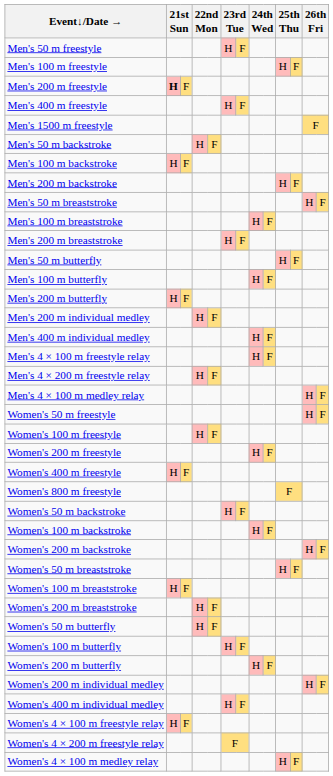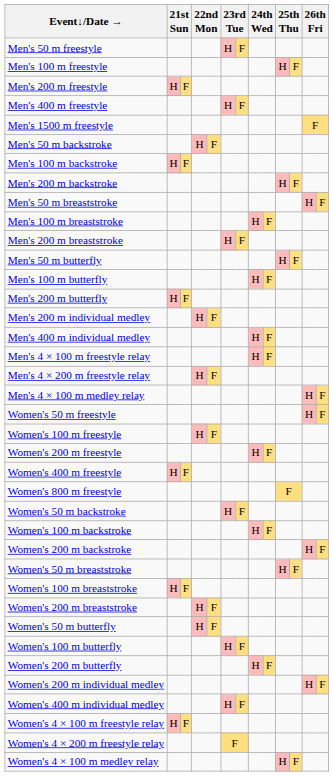(173, 86) bold -> (173, 86) normal
